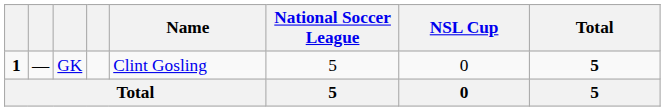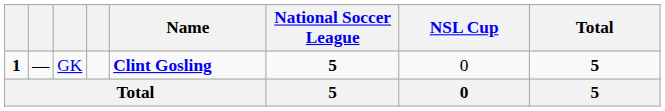(160, 65) normal -> (162, 65) bold
(333, 65) normal -> (333, 65) bold
